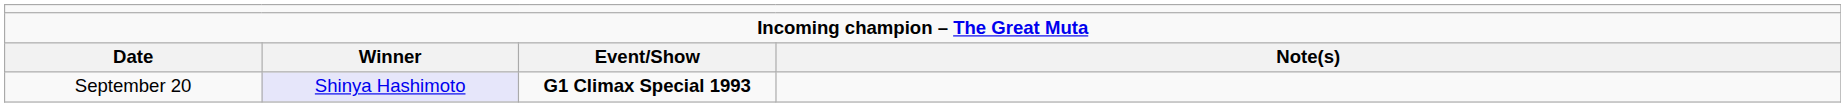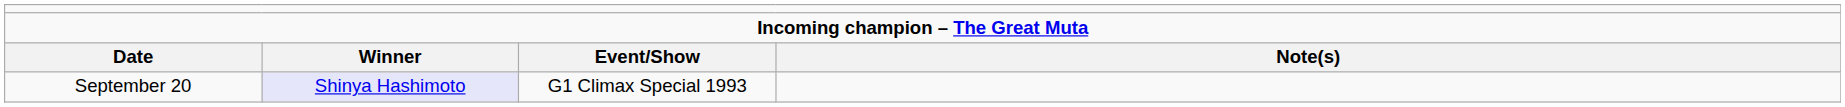(647, 86) bold -> (647, 86) normal
